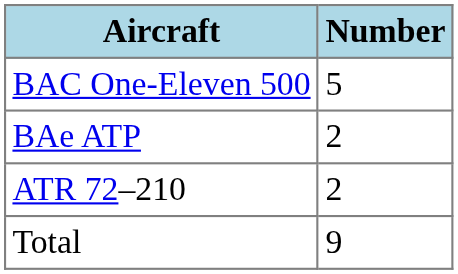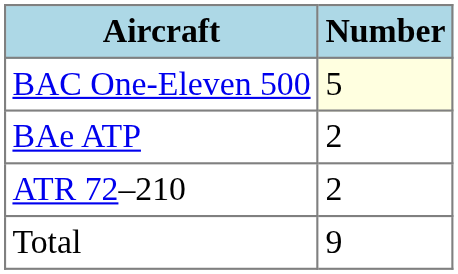(334, 83) no background -> (334, 83) lightyellow background
